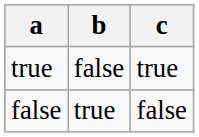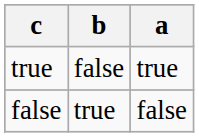columns swapped: (36, 25) <-> (162, 25)
